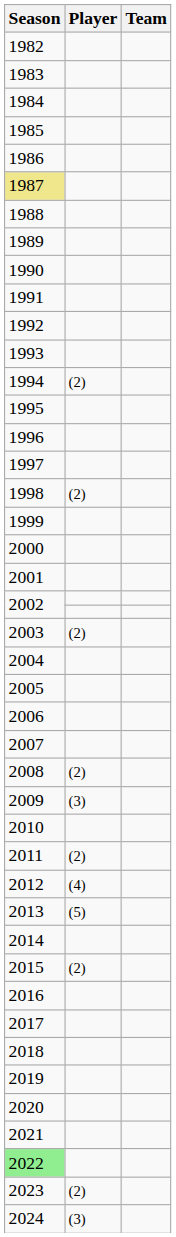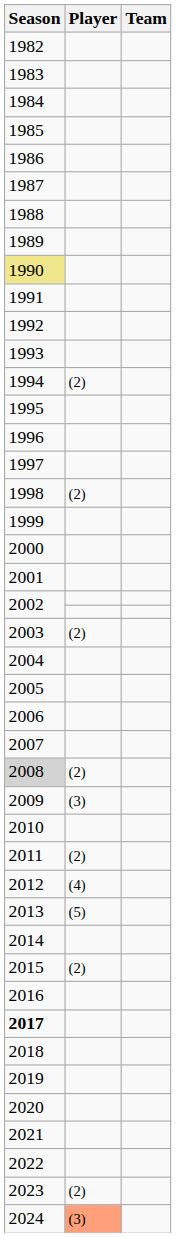(26, 185) khaki background -> (26, 185) no background
(26, 269) no background -> (26, 269) khaki background
(26, 772) no background -> (26, 772) lightgrey background
(26, 1023) normal -> (26, 1023) bold
(26, 1162) lightgreen background -> (26, 1162) no background
(77, 1219) no background -> (77, 1219) lightsalmon background
